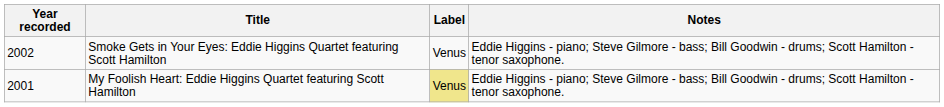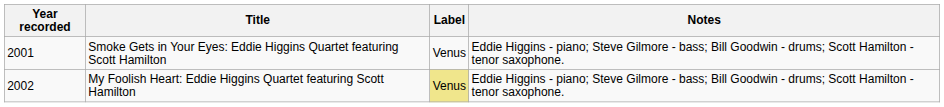(20, 53) 2002 -> (20, 53) 2001
(20, 85) 2001 -> (20, 85) 2002
